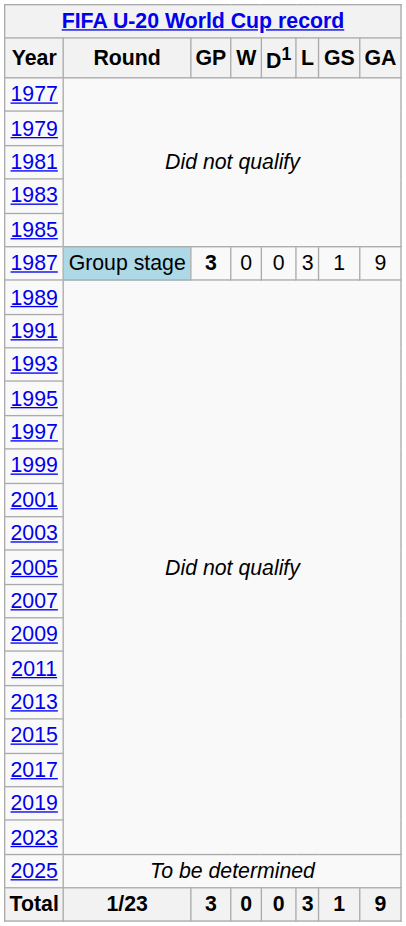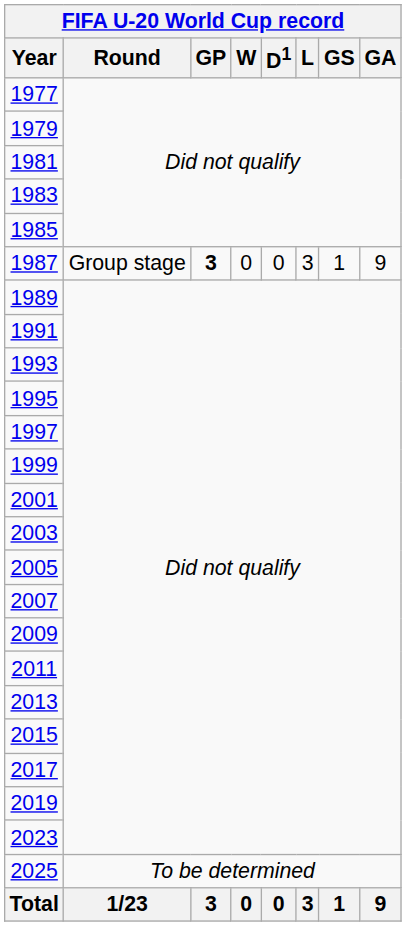(127, 263) lightblue background -> (127, 263) no background
